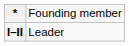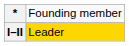(46, 31) no background -> (46, 31) gold background
